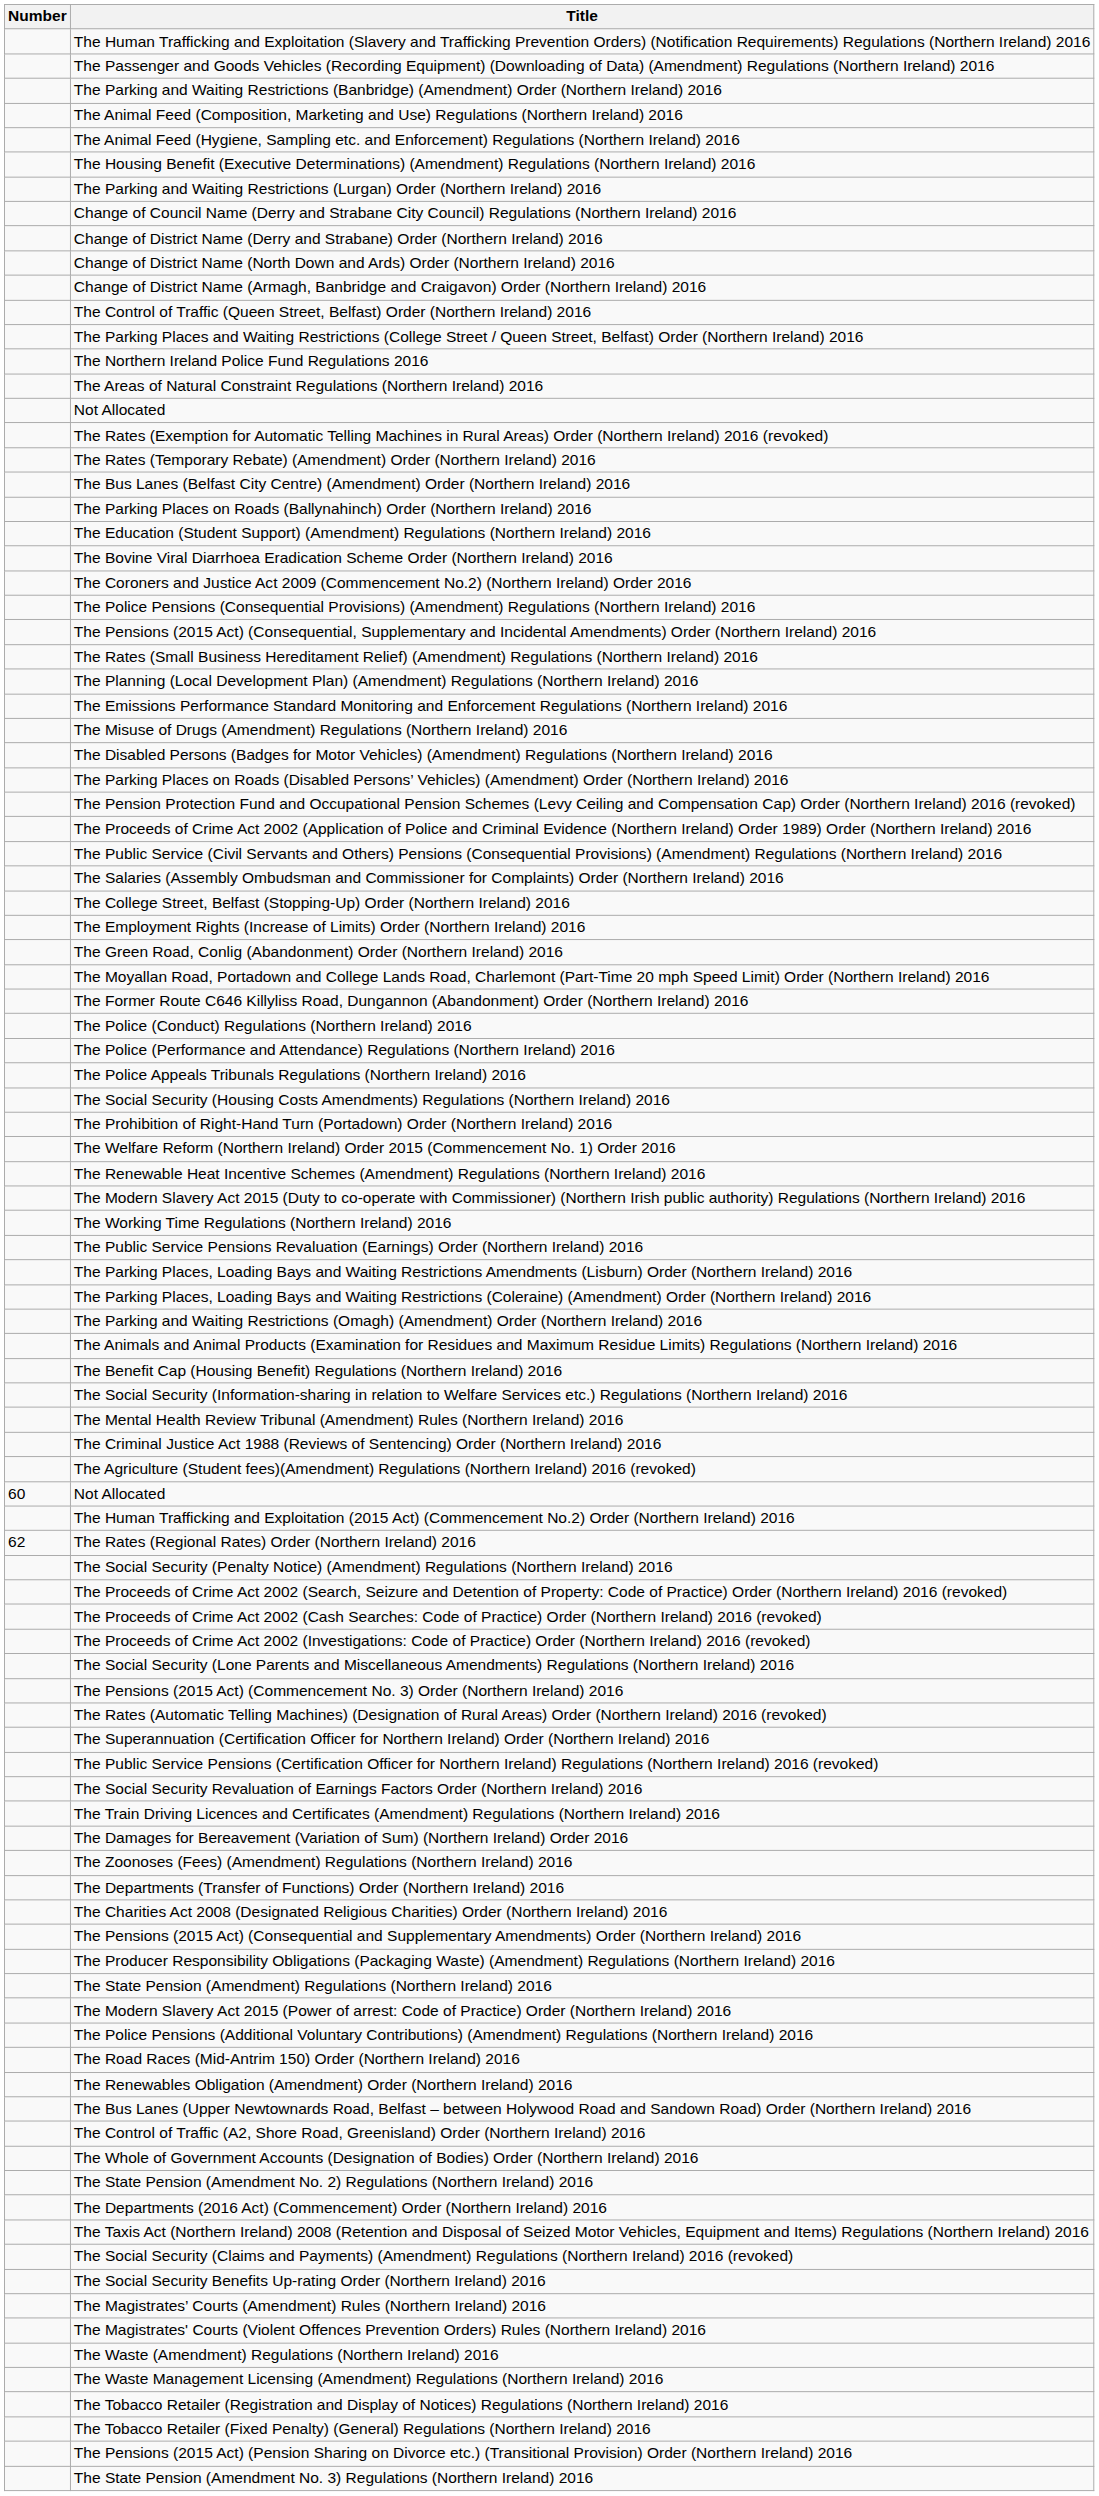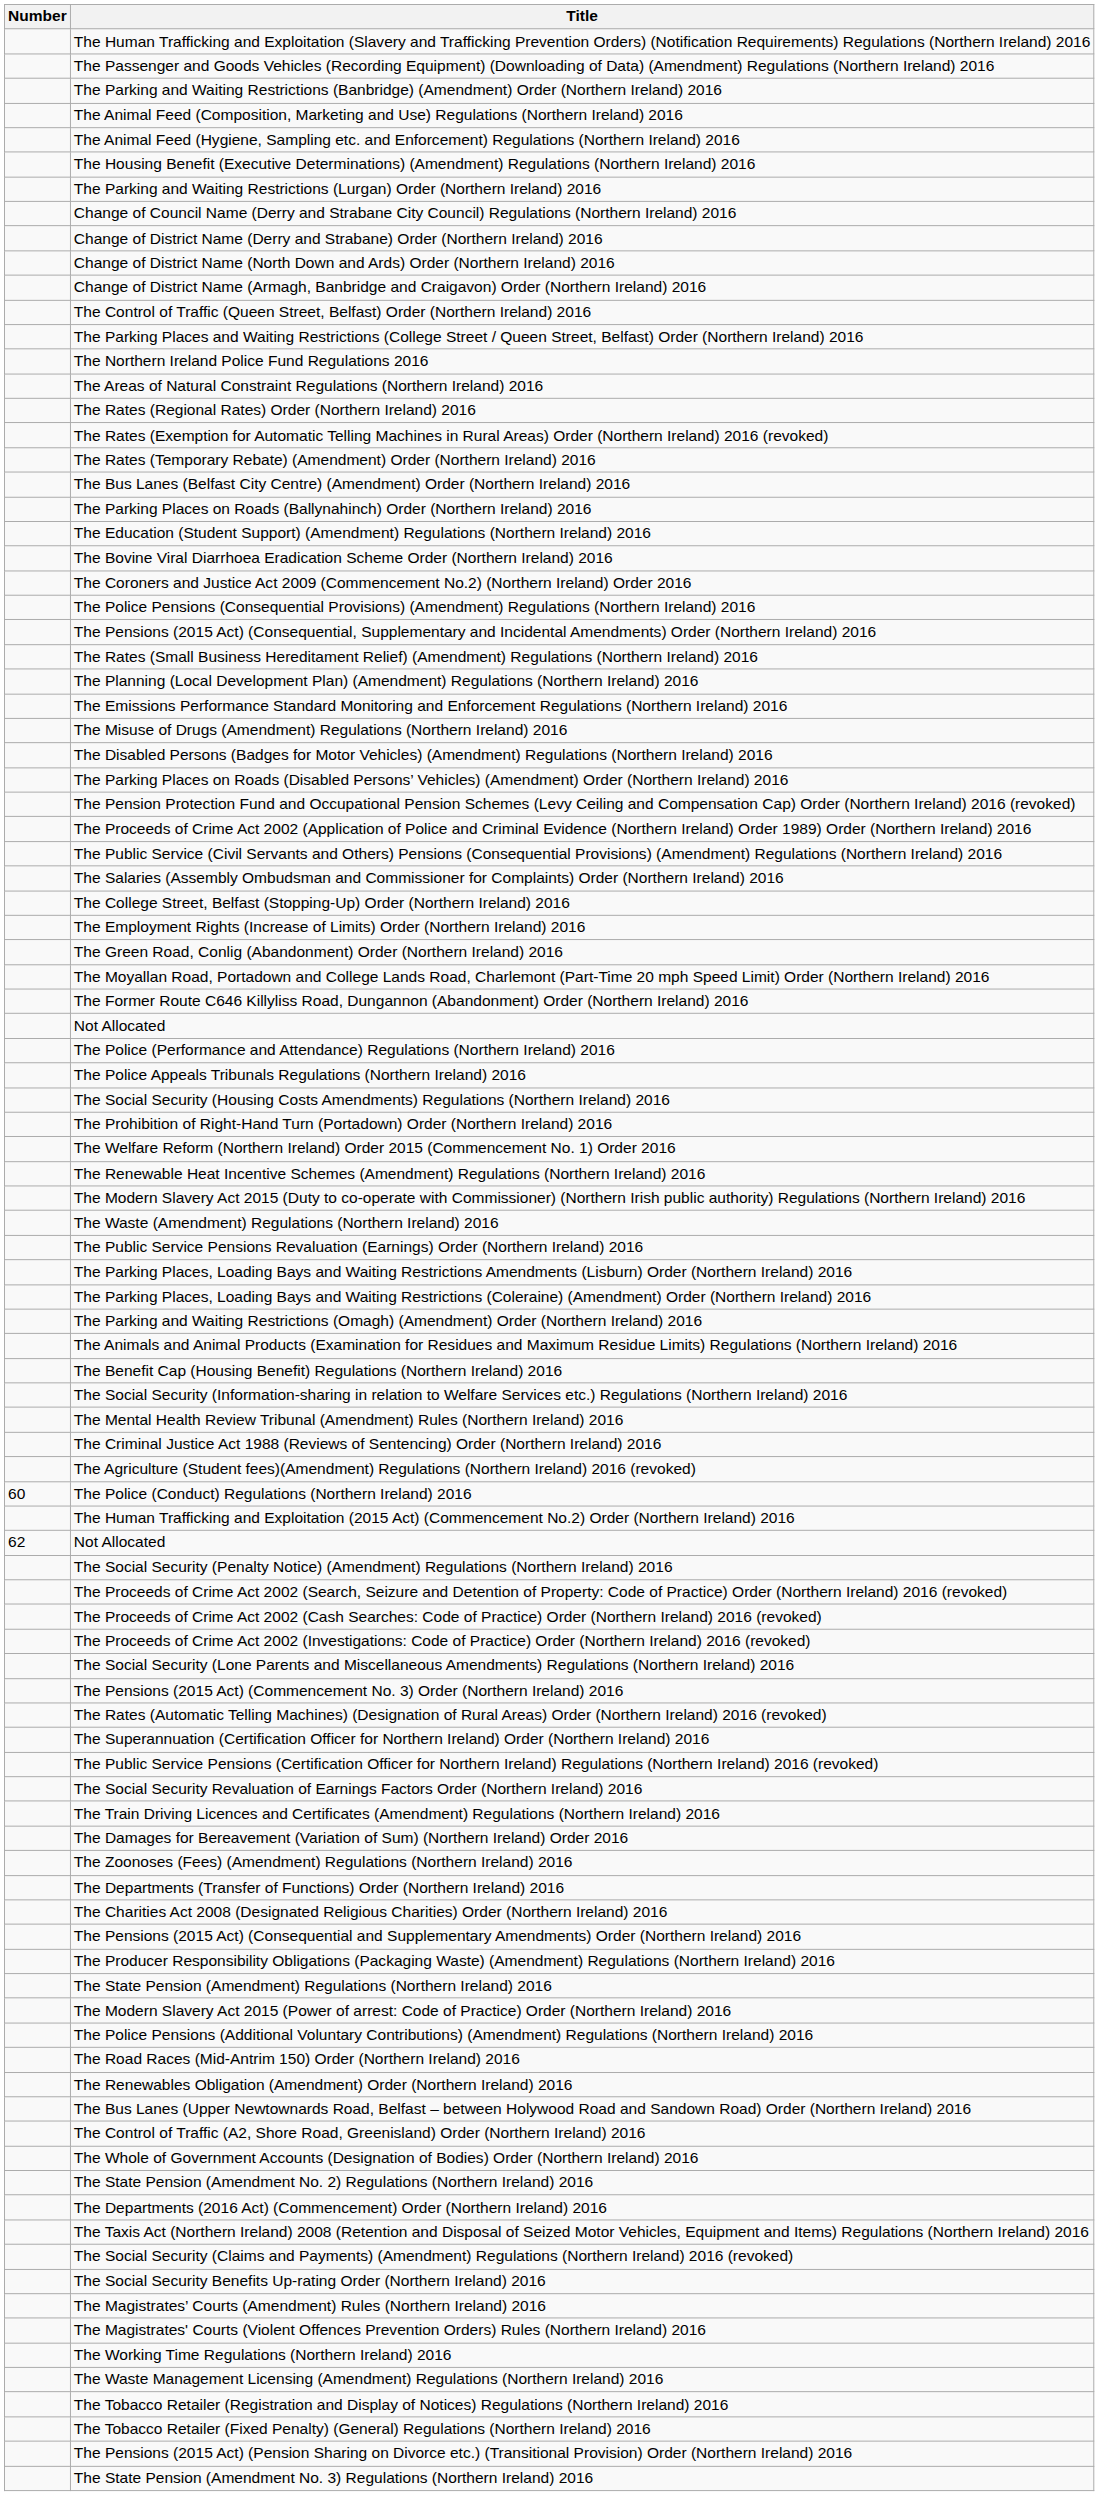(120, 410) Not Allocated -> (275, 410) The Rates (Regional Rates) Order (Northern Ireland) 2016
(273, 1025) The Police (Conduct) Regulations (Northern Ireland) 2016 -> (120, 1025) Not Allocated
(263, 1222) The Working Time Regulations (Northern Ireland) 2016 -> (286, 1222) The Waste (Amendment) Regulations (Northern Ireland) 2016
(120, 1493) Not Allocated -> (273, 1493) The Police (Conduct) Regulations (Northern Ireland) 2016
(275, 1542) The Rates (Regional Rates) Order (Northern Ireland) 2016 -> (120, 1542) Not Allocated
(286, 2355) The Waste (Amendment) Regulations (Northern Ireland) 2016 -> (263, 2355) The Working Time Regulations (Northern Ireland) 2016
